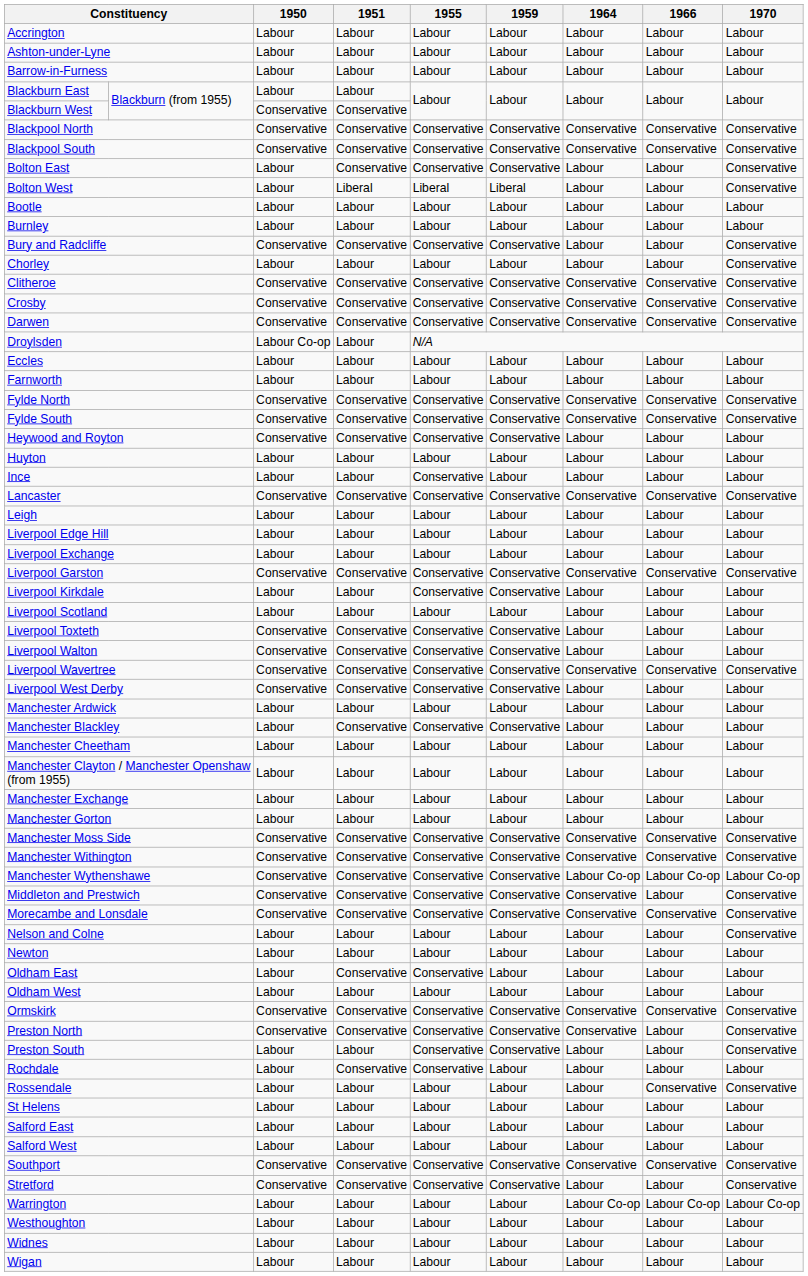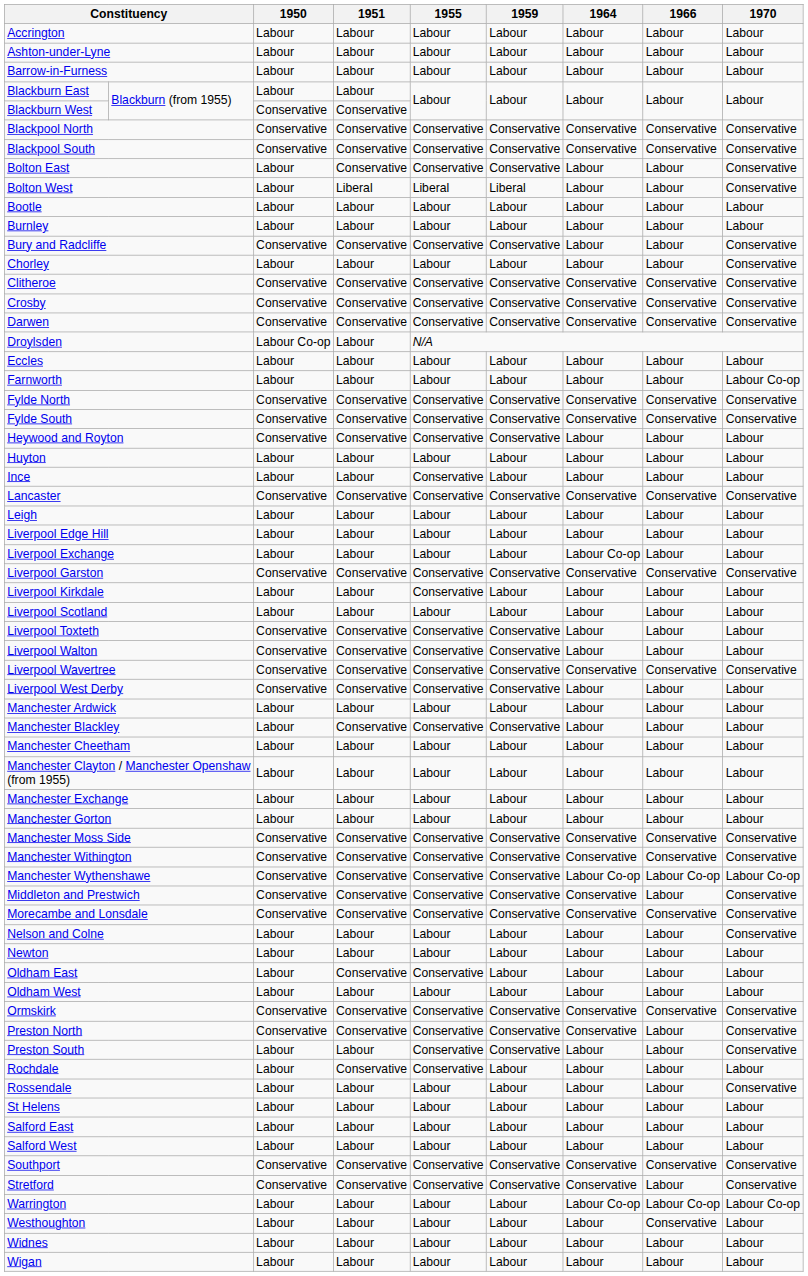(745, 380) Labour -> (763, 380) Labour Co-op
(585, 554) Labour -> (603, 554) Labour Co-op
(525, 592) Conservative -> (508, 592) Labour
(681, 1088) Conservative -> (665, 1088) Labour
(585, 1184) Labour -> (601, 1184) Conservative
(665, 1223) Labour -> (681, 1223) Conservative
